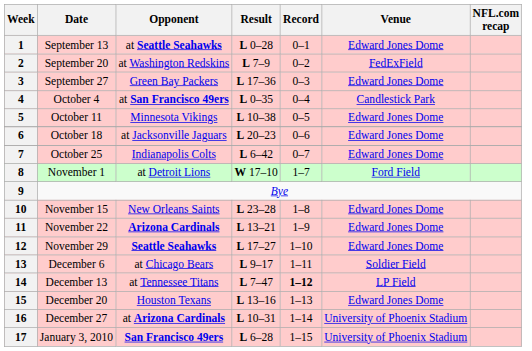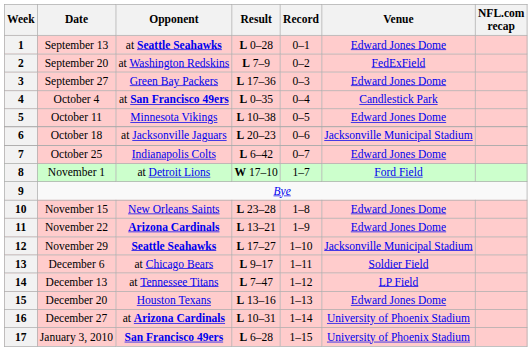(396, 136) Edward Jones Dome -> (398, 136) Jacksonville Municipal Stadium
(396, 245) Edward Jones Dome -> (398, 245) Jacksonville Municipal Stadium
(301, 282) bold -> (301, 282) normal
